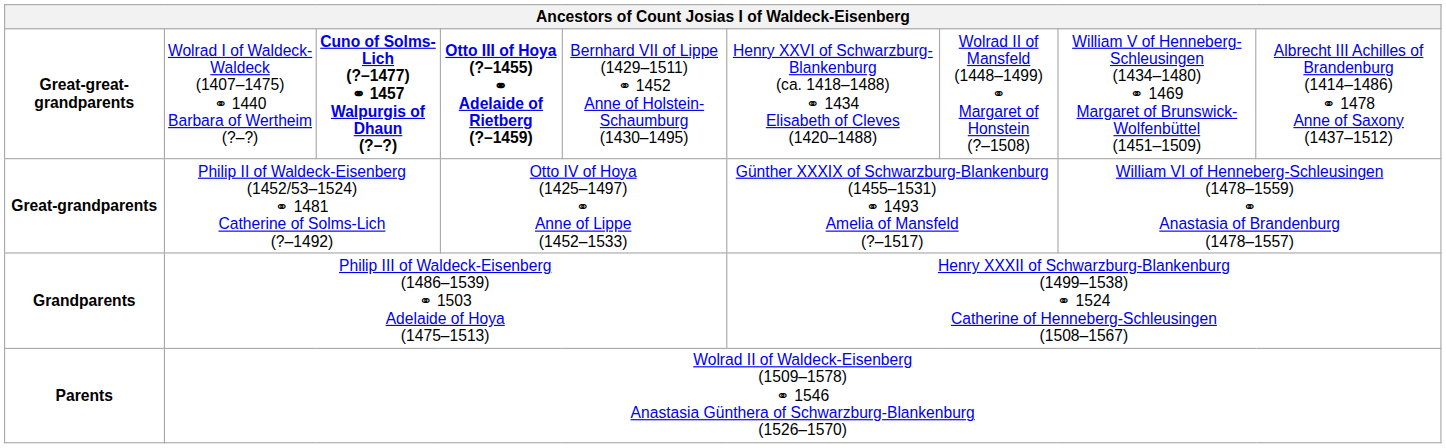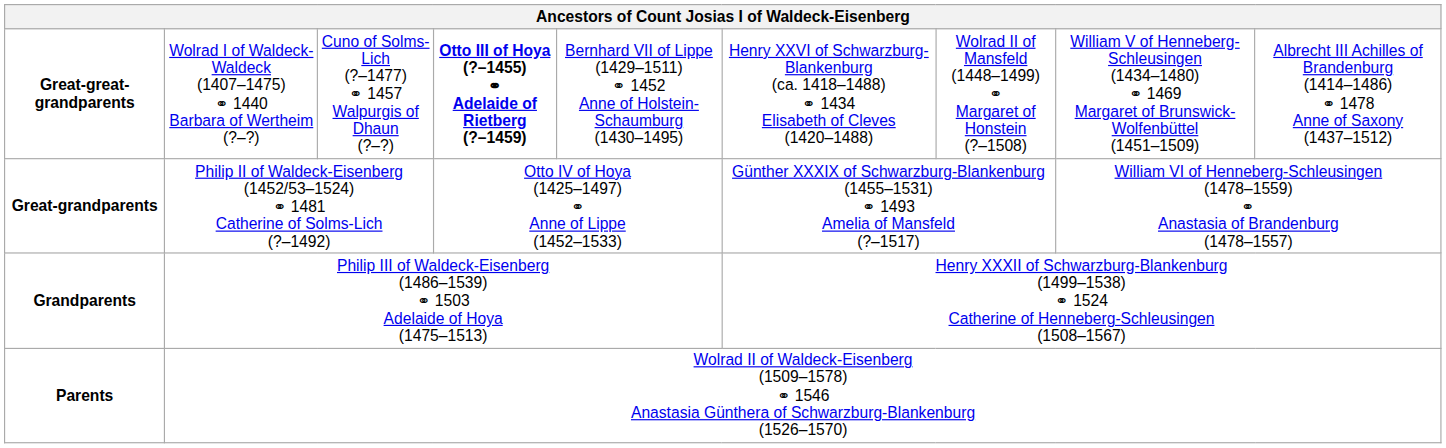(378, 93) bold -> (376, 93) normal
